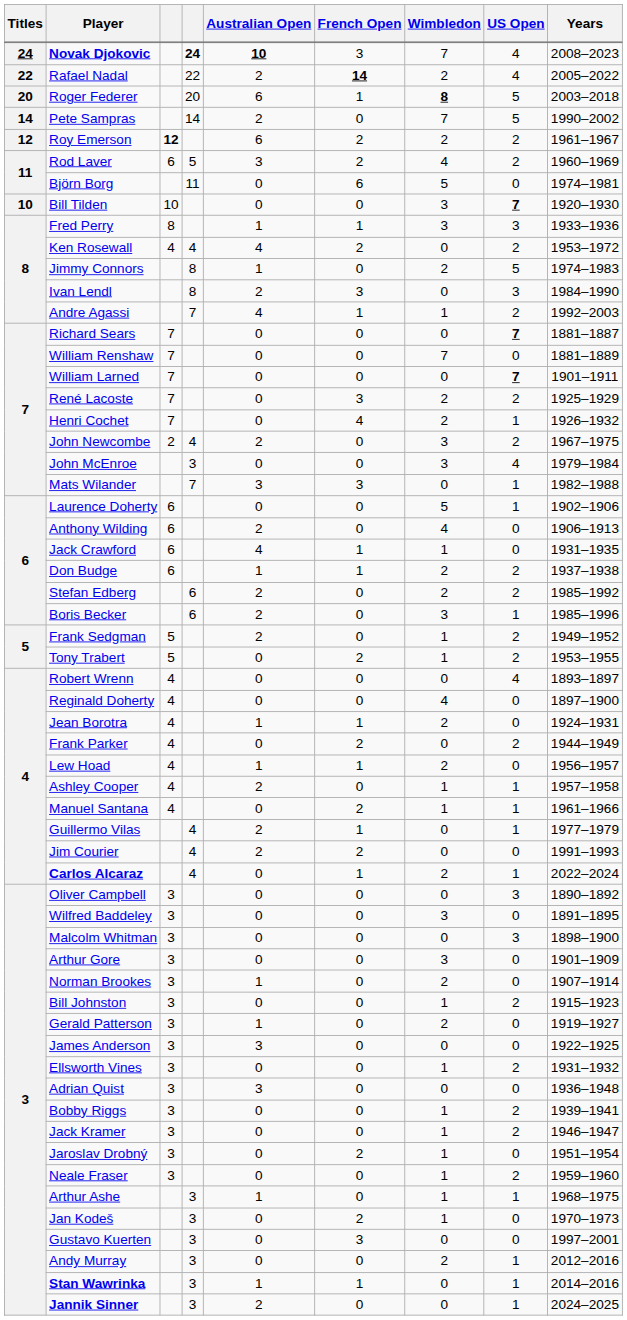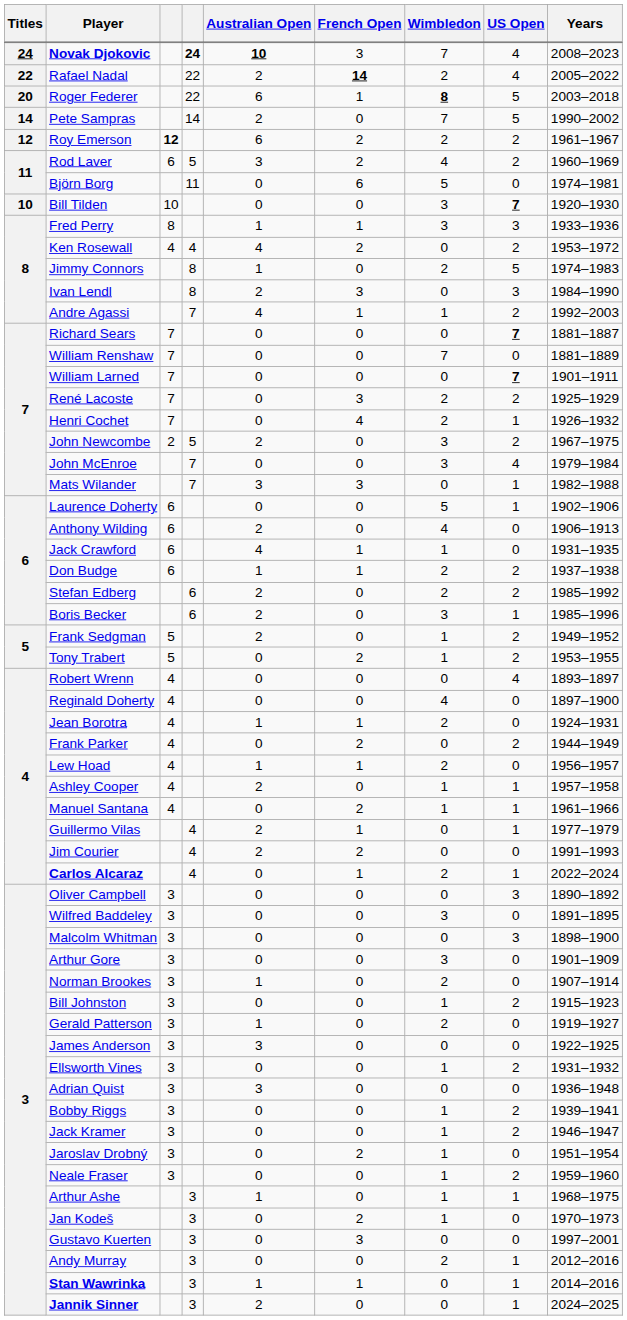(192, 96) 20 -> (192, 96) 22
(192, 442) 4 -> (192, 442) 5
(192, 463) 3 -> (192, 463) 7
